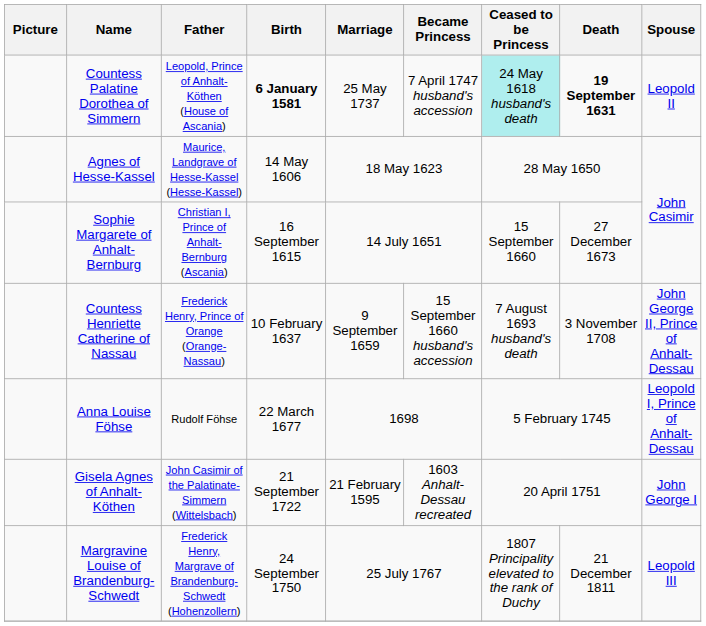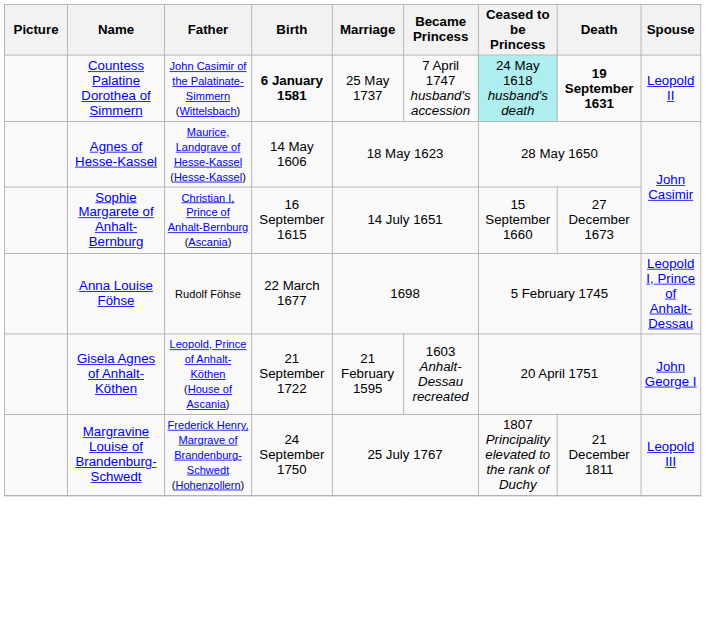(204, 96) Leopold, Prince of Anhalt-Köthen (House of Ascania) -> (208, 89) John Casimir of the Palatinate-Simmern (Wittelsbach)
- row: (114, 330)
(204, 493) John Casimir of the Palatinate-Simmern (Wittelsbach) -> (208, 375) Leopold, Prince of Anhalt-Köthen (House of Ascania)
